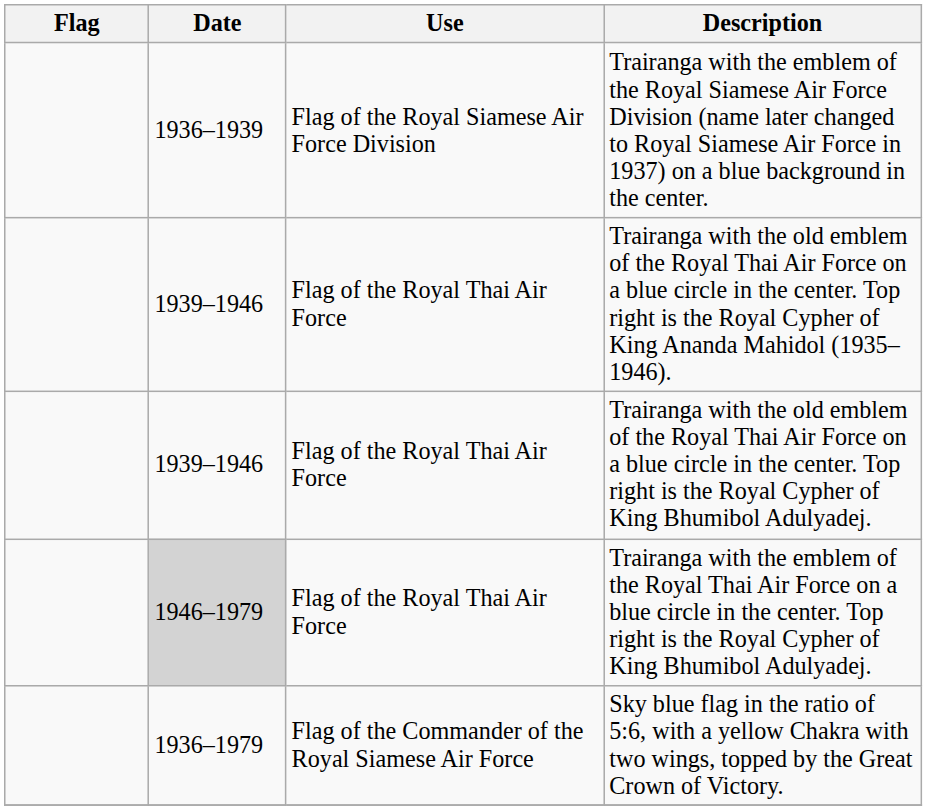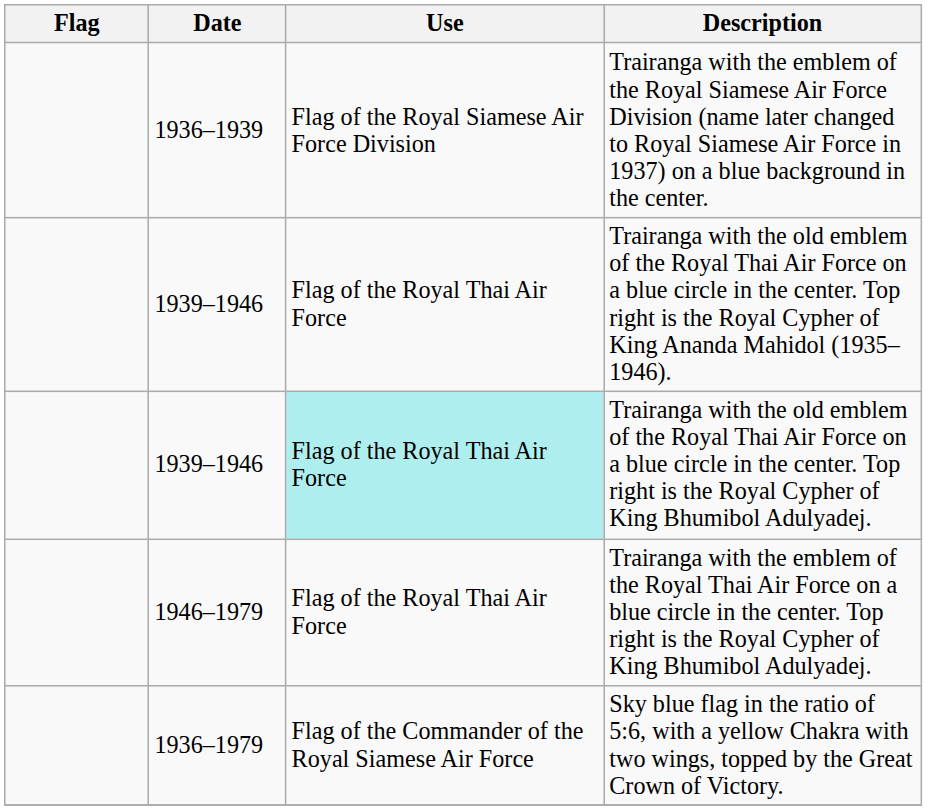(419, 464) no background -> (419, 464) paleturquoise background
(209, 611) lightgrey background -> (209, 611) no background
